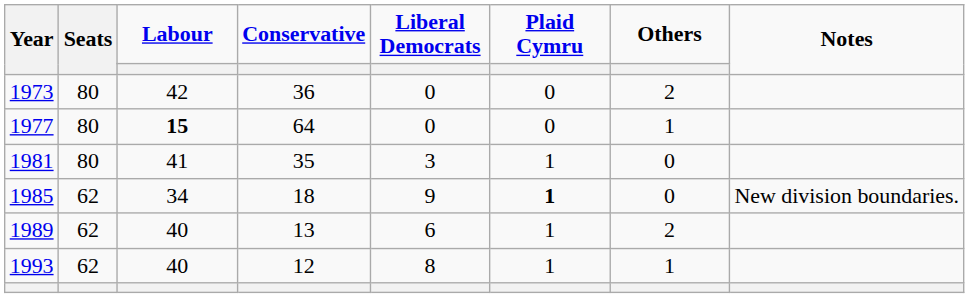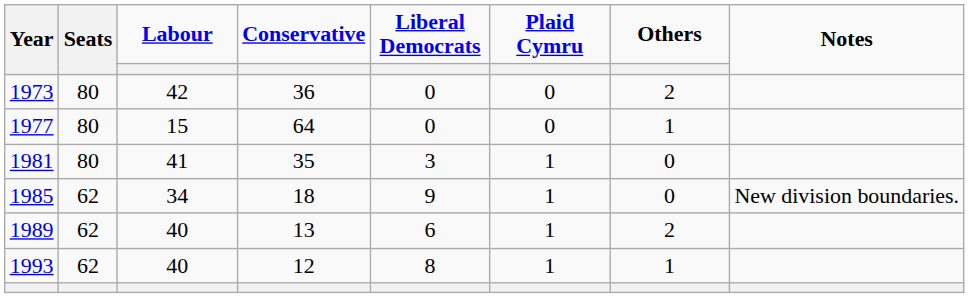(177, 126) bold -> (177, 126) normal
(550, 195) bold -> (550, 195) normal
